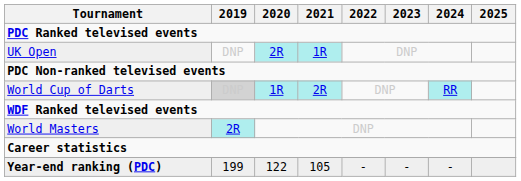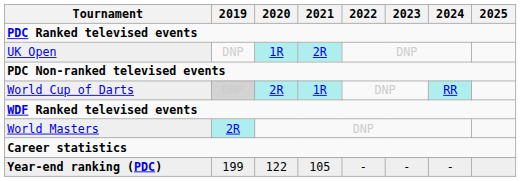(276, 52) 2R -> (276, 52) 1R
(320, 52) 1R -> (320, 52) 2R
(276, 90) 1R -> (276, 90) 2R
(320, 90) 2R -> (320, 90) 1R
